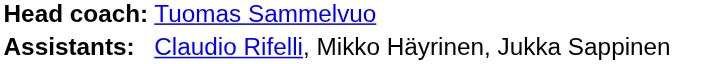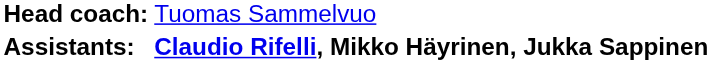(412, 47) normal -> (431, 47) bold
